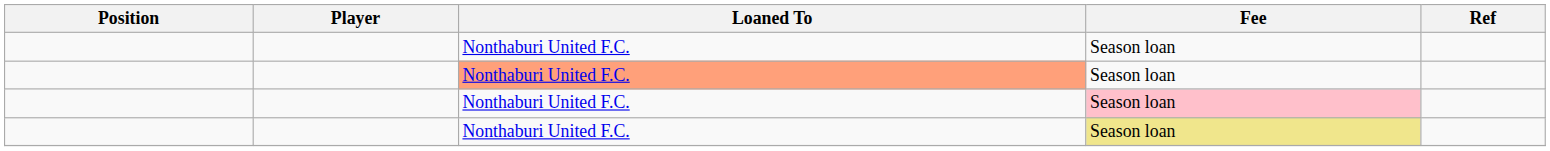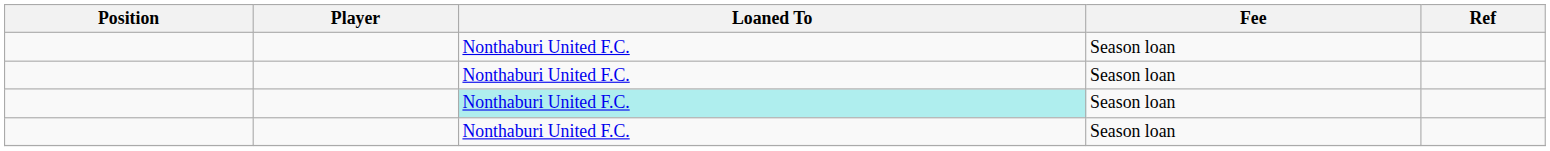(546, 74) lightsalmon background -> (546, 74) no background
(546, 103) no background -> (546, 103) paleturquoise background
(1133, 103) pink background -> (1133, 103) no background
(1133, 131) khaki background -> (1133, 131) no background
